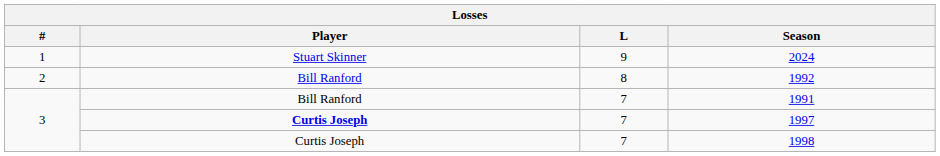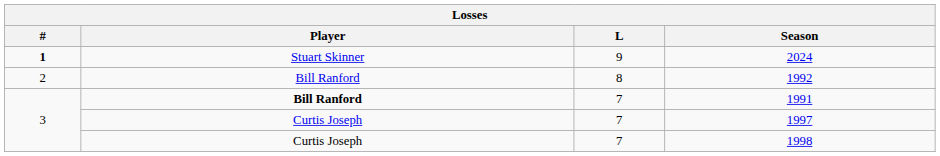(42, 57) normal -> (43, 57) bold
(330, 99) normal -> (328, 99) bold
(330, 120) bold -> (328, 120) normal
